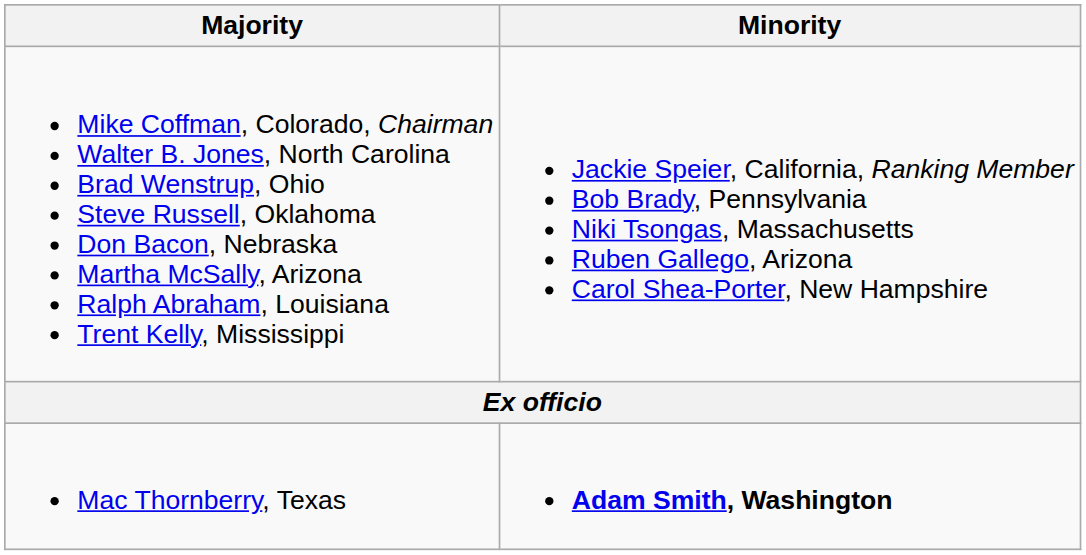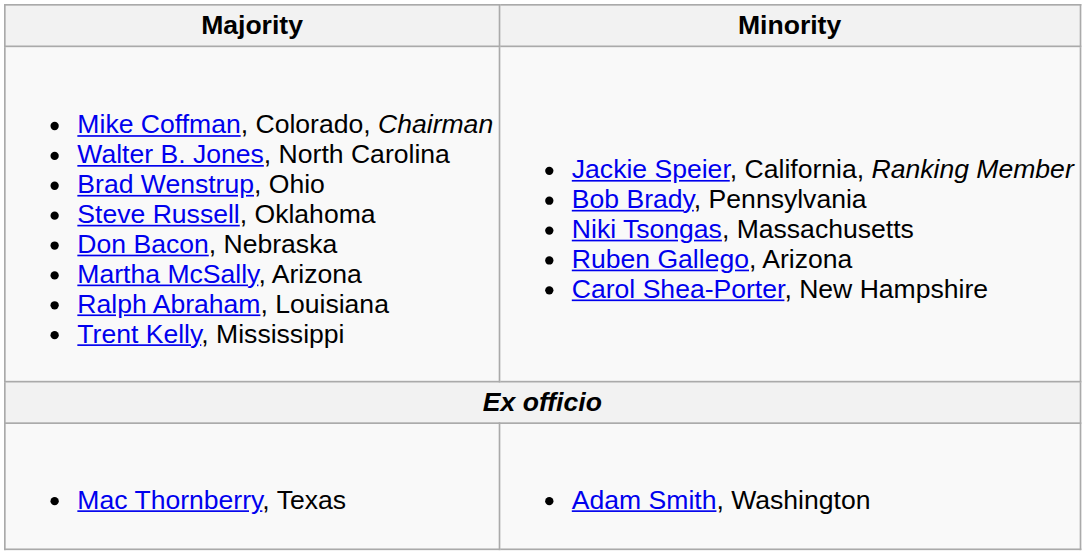(790, 501) bold -> (790, 501) normal
